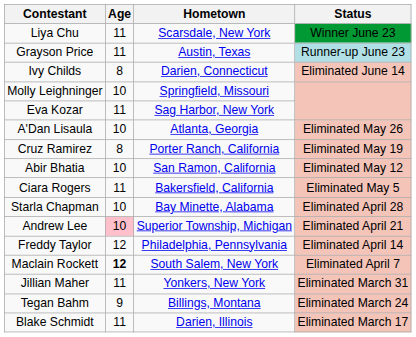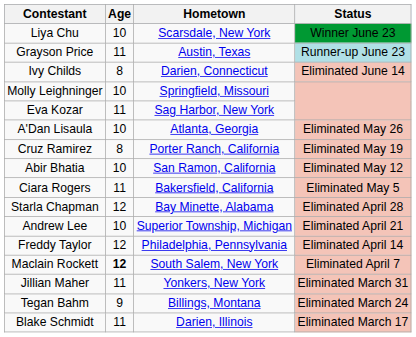(120, 33) 11 -> (120, 33) 10
(120, 206) 10 -> (120, 206) 12
(120, 226) pink background -> (120, 226) no background
